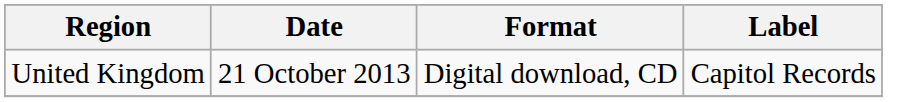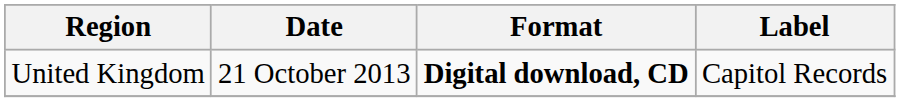(551, 72) normal -> (556, 72) bold
